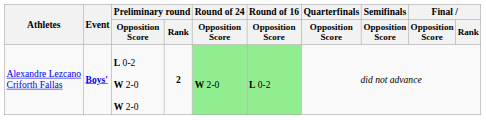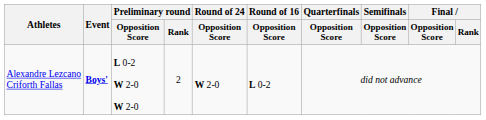(178, 79) bold -> (178, 79) normal
(207, 85) lightgreen background -> (207, 85) no background
(260, 85) lightgreen background -> (260, 85) no background
